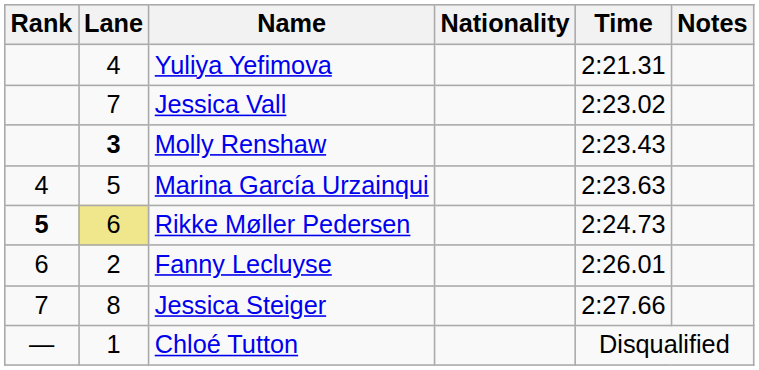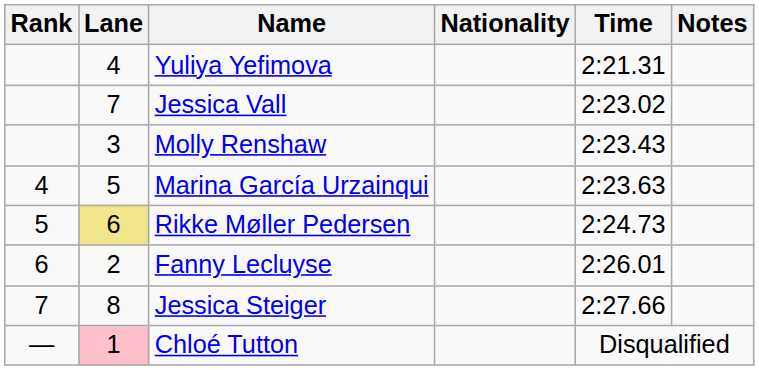(114, 144) bold -> (114, 144) normal
(42, 225) bold -> (42, 225) normal
(114, 345) no background -> (114, 345) pink background
